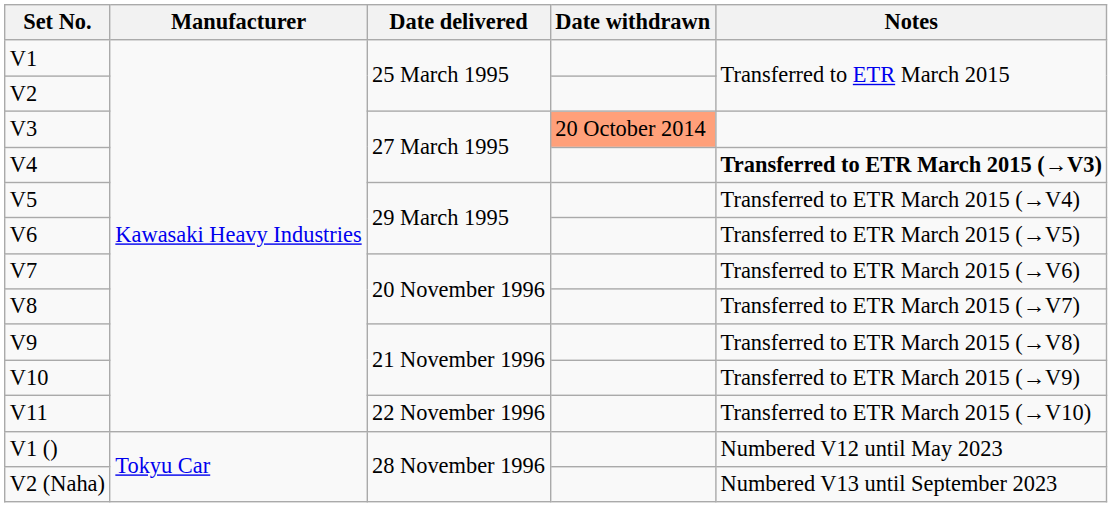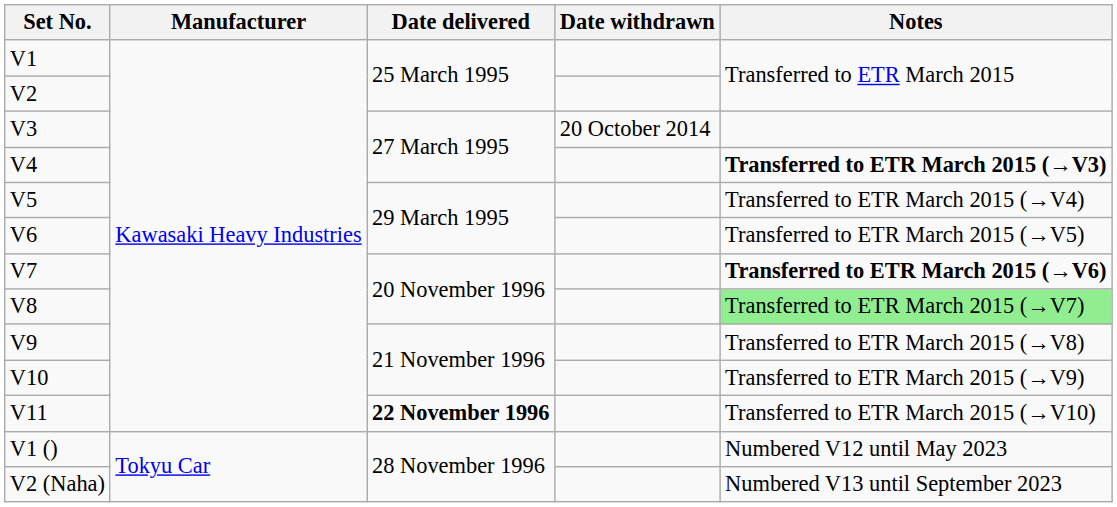(631, 128) lightsalmon background -> (635, 128) no background
(900, 270) normal -> (916, 270) bold
(900, 306) no background -> (905, 306) lightgreen background
(458, 413) normal -> (461, 413) bold
